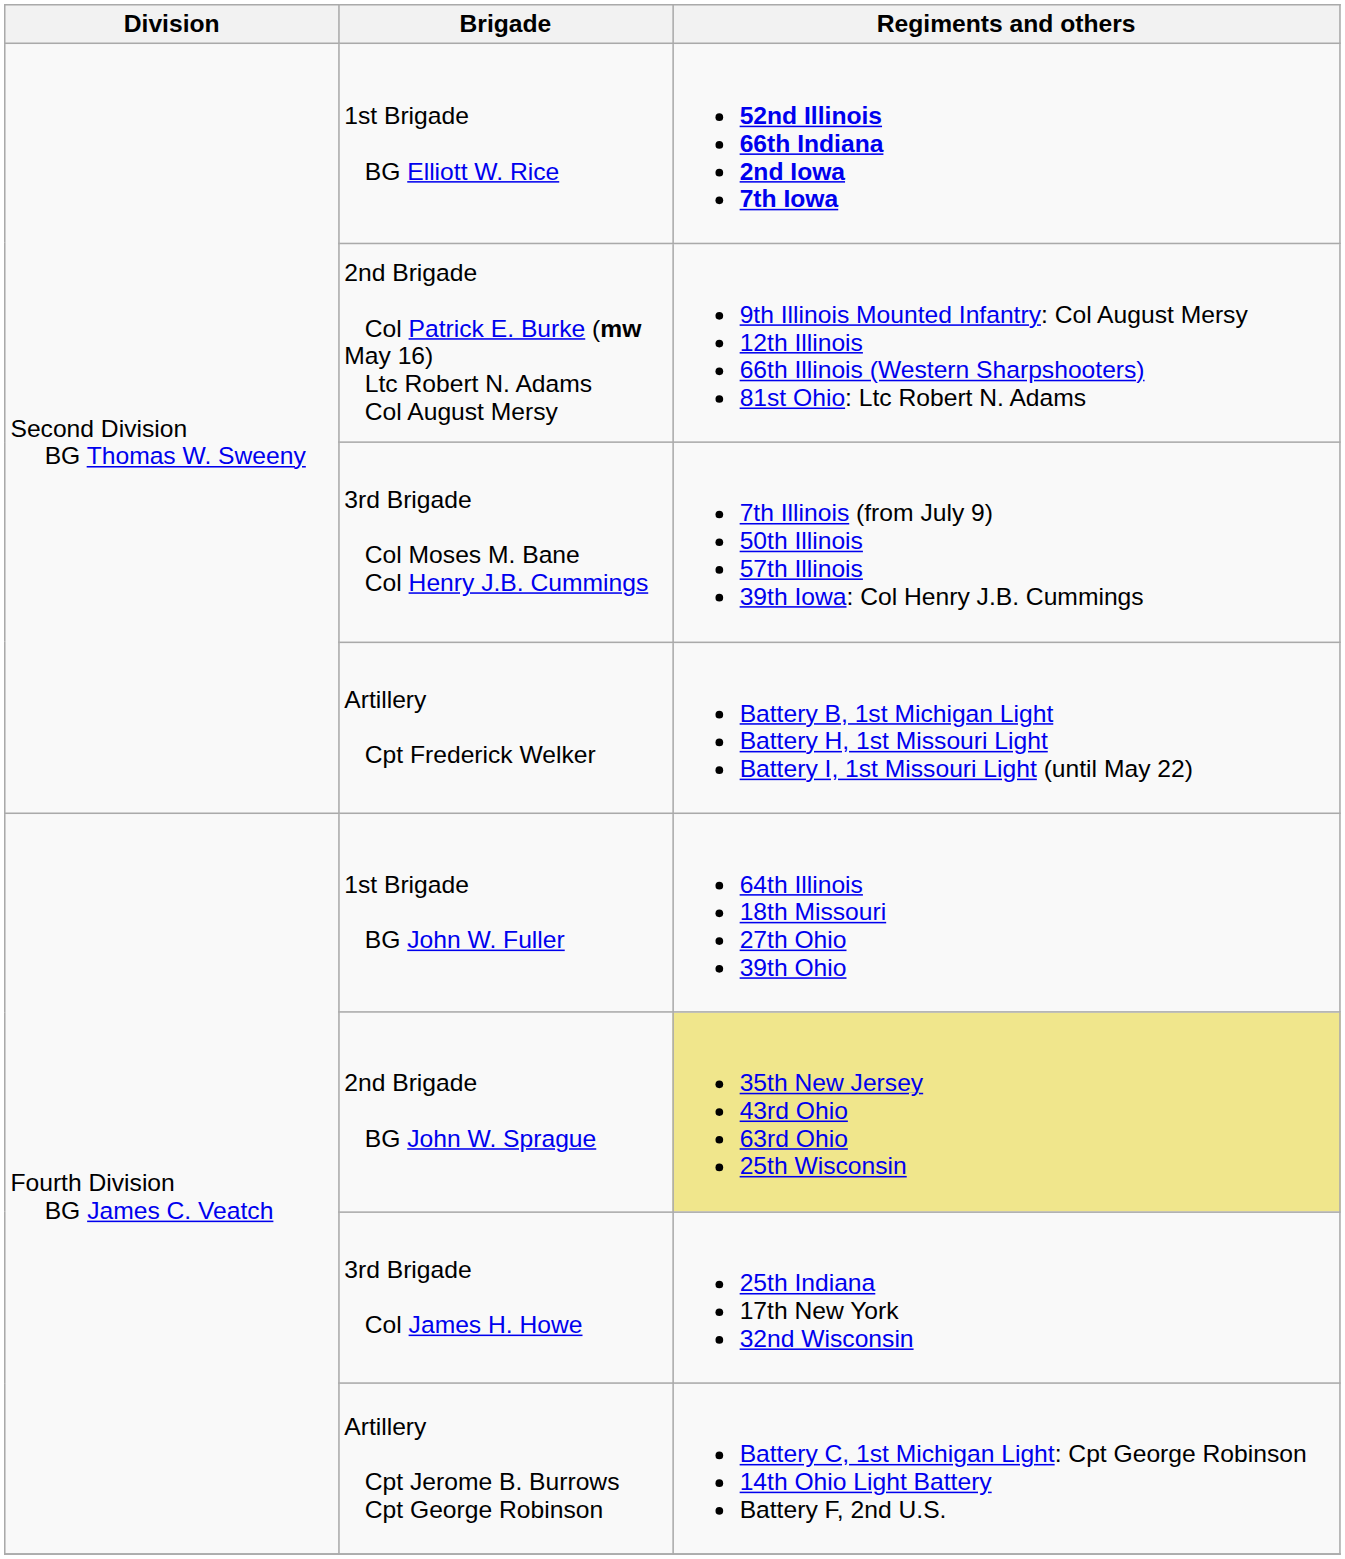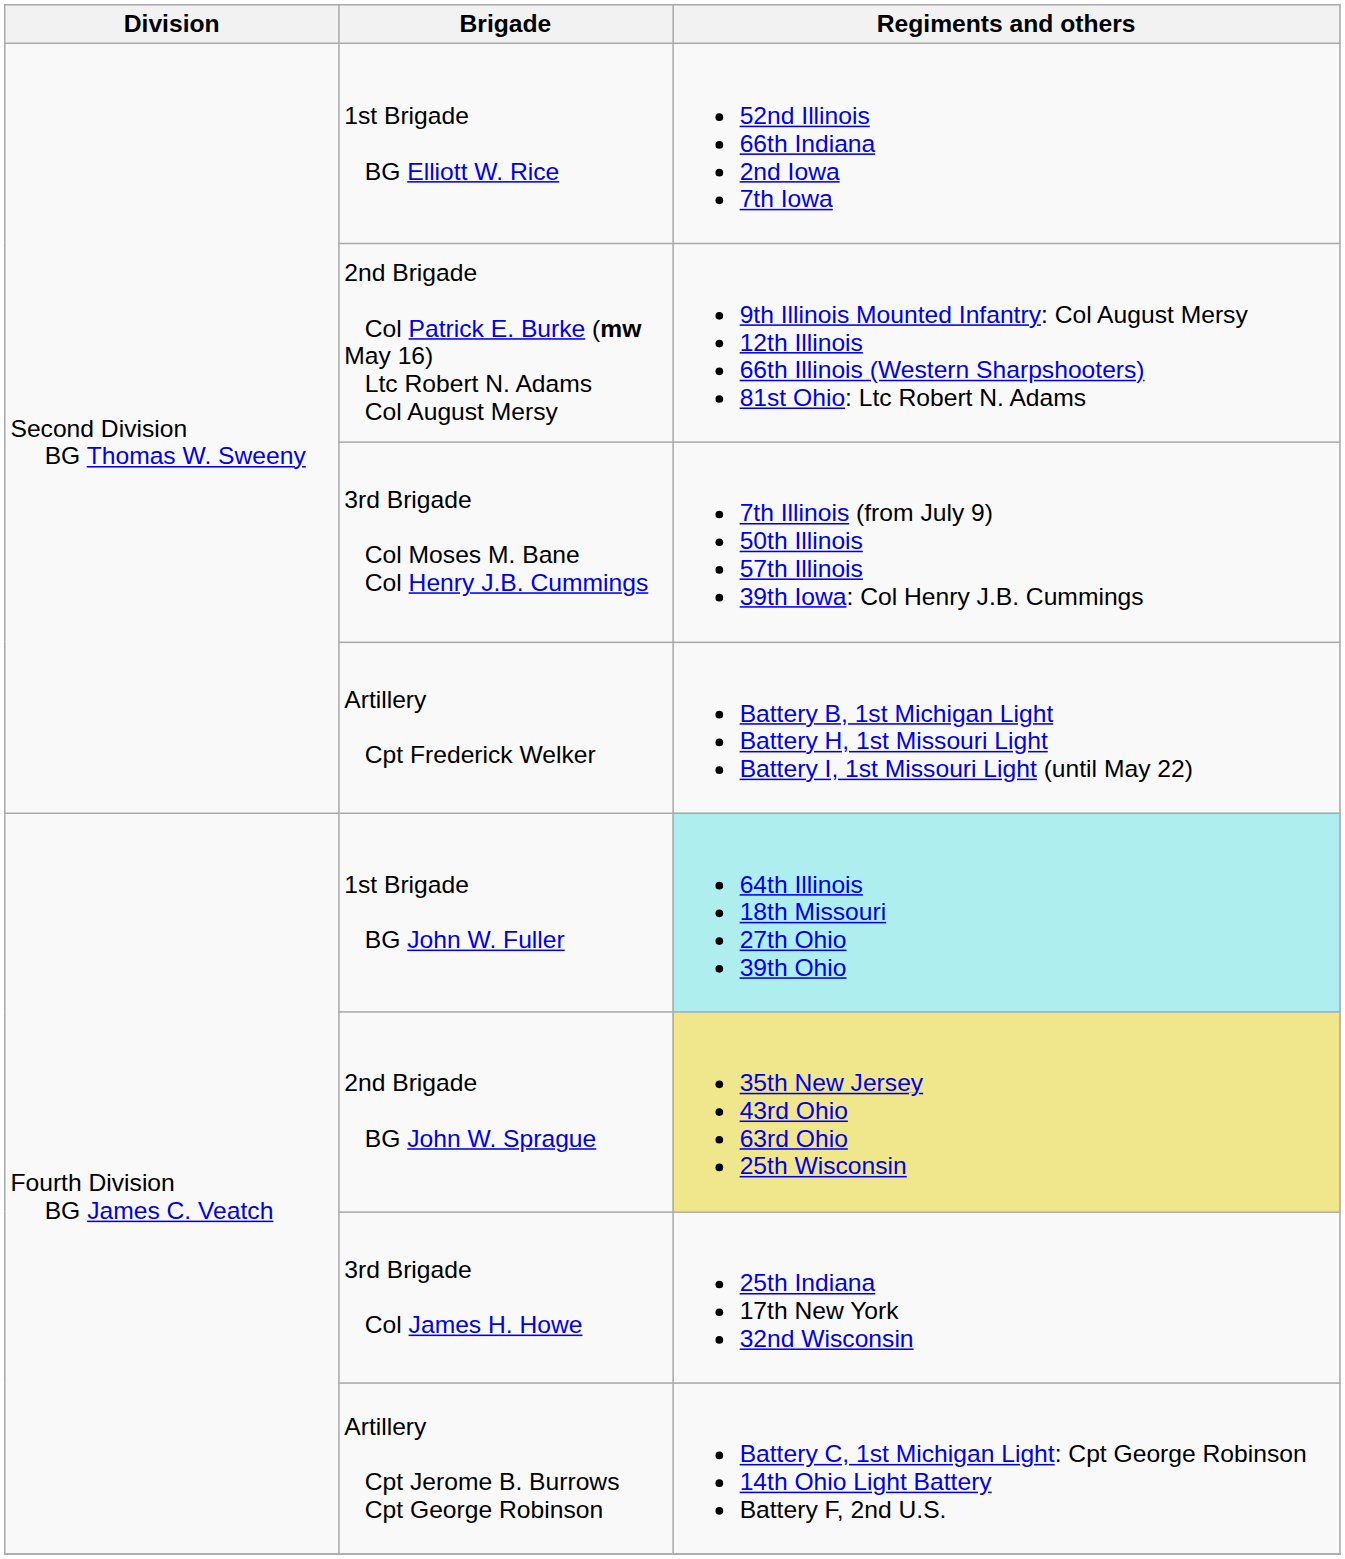(1006, 157) bold -> (1006, 157) normal
(1006, 927) no background -> (1006, 927) paleturquoise background
